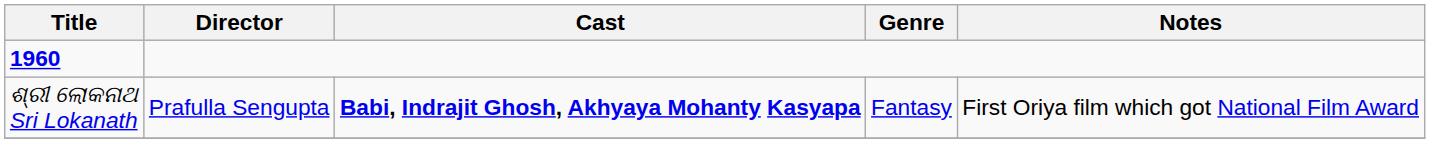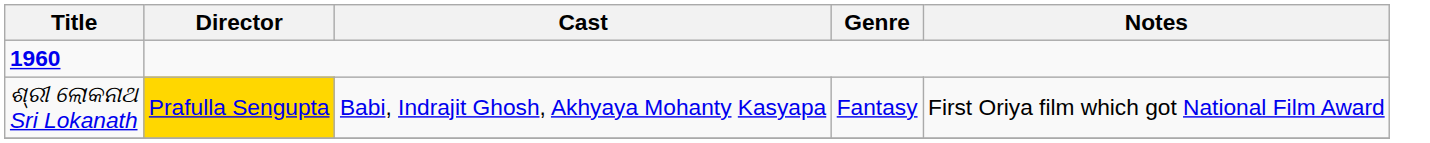(239, 107) no background -> (239, 107) gold background
(600, 107) bold -> (583, 107) normal
